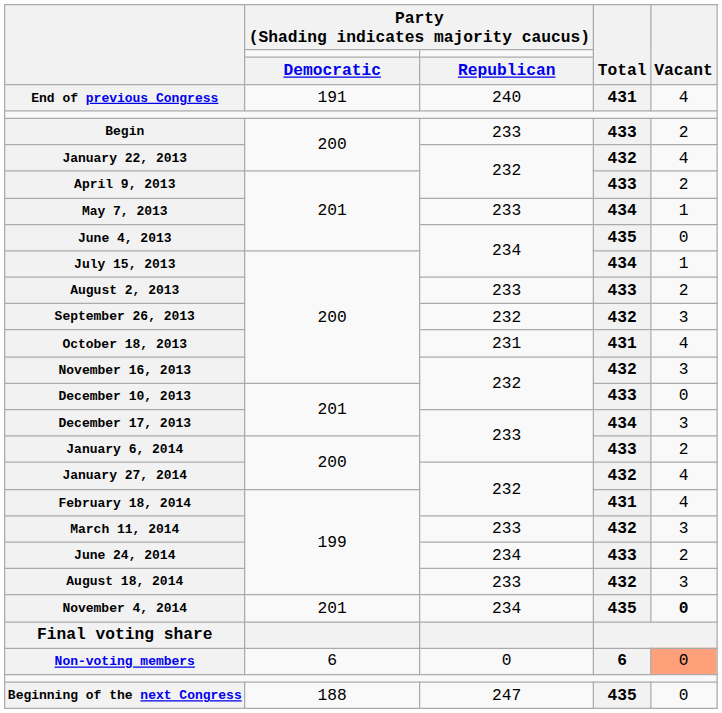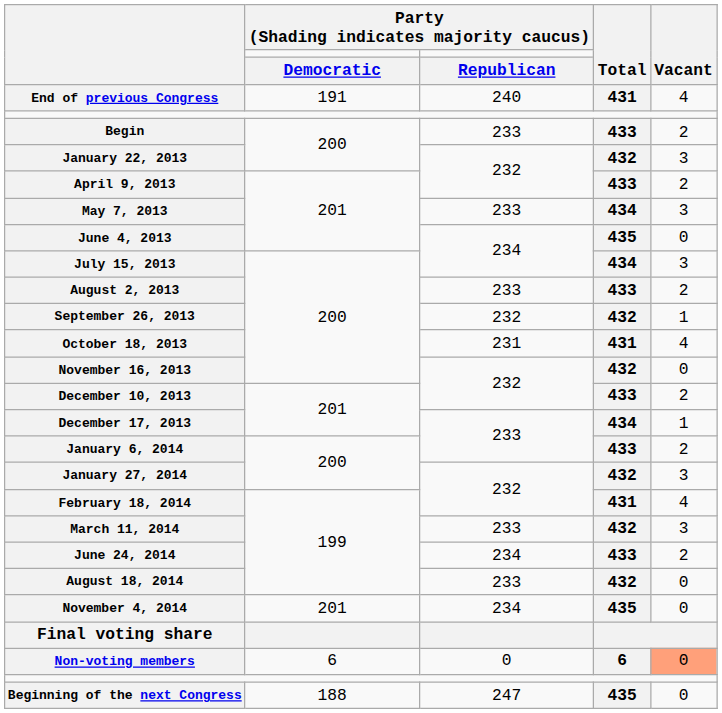(684, 158) 4 -> (684, 158) 3
(684, 211) 1 -> (684, 211) 3
(684, 264) 1 -> (684, 264) 3
(684, 317) 3 -> (684, 317) 1
(684, 370) 3 -> (684, 370) 0
(684, 396) 0 -> (684, 396) 2
(684, 423) 3 -> (684, 423) 1
(684, 476) 4 -> (684, 476) 3
(684, 582) 3 -> (684, 582) 0
(684, 608) bold -> (684, 608) normal
